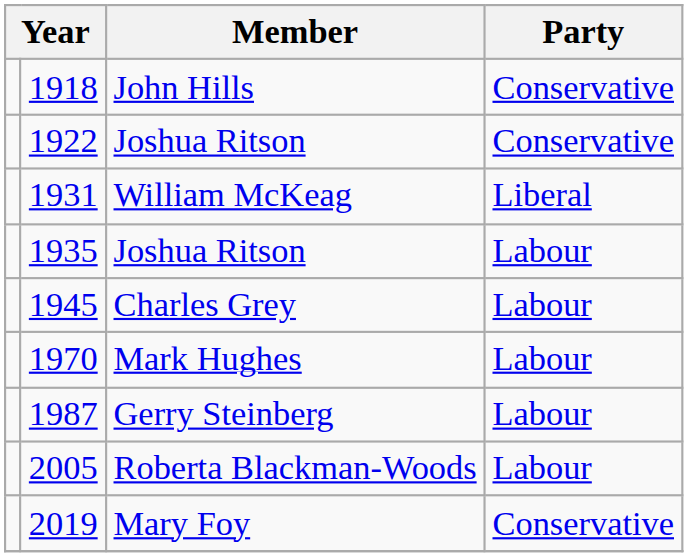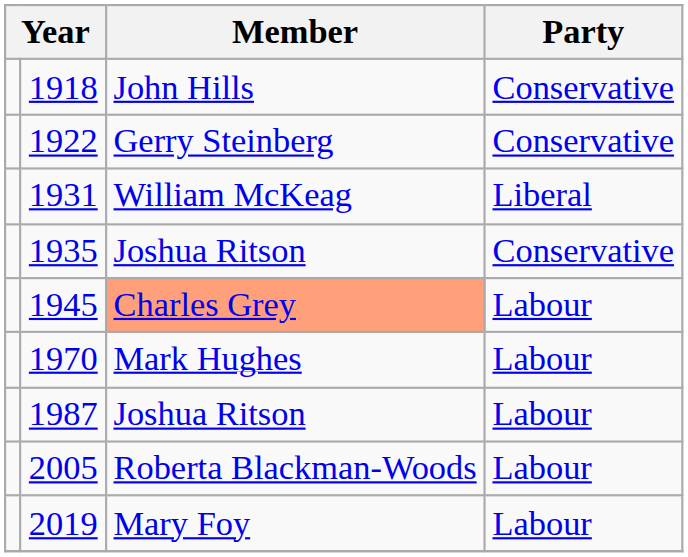(210, 140) Joshua Ritson -> (224, 140) Gerry Steinberg
(542, 250) Labour -> (583, 250) Conservative
(205, 304) no background -> (205, 304) lightsalmon background
(224, 413) Gerry Steinberg -> (210, 413) Joshua Ritson
(583, 522) Conservative -> (542, 522) Labour
